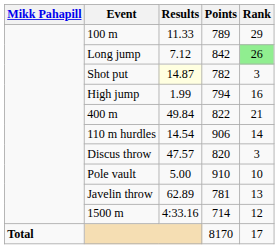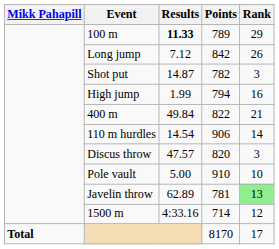(180, 34) normal -> (180, 34) bold
(257, 54) lightgreen background -> (257, 54) no background
(180, 74) lightyellow background -> (180, 74) no background
(257, 194) no background -> (257, 194) lightgreen background
